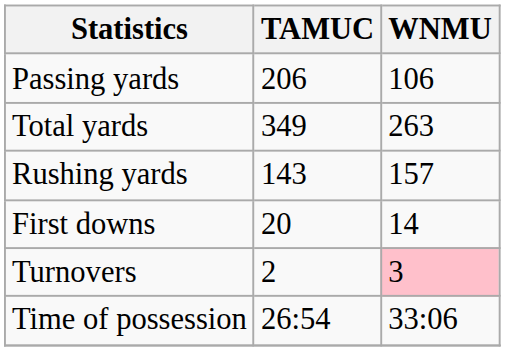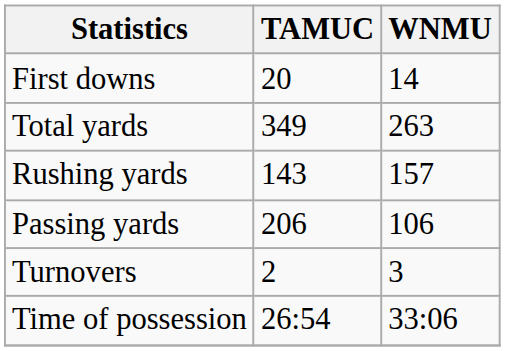rows swapped: (84, 223) <-> (96, 77)
(396, 271) pink background -> (396, 271) no background
